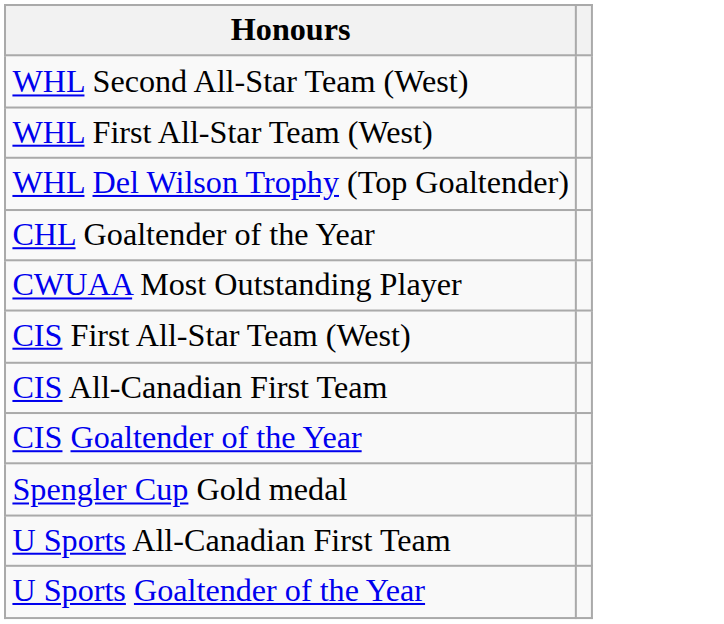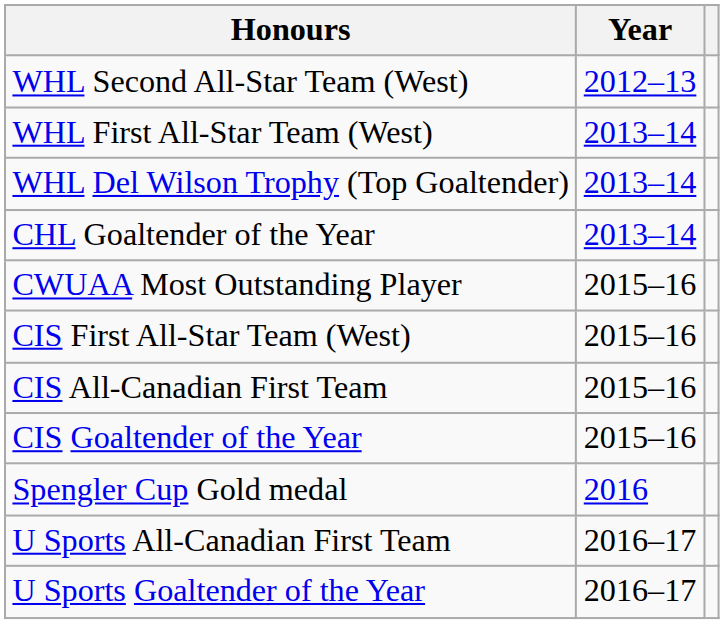+ column: (640, 30)
